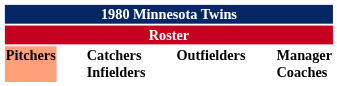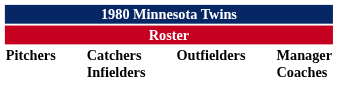(31, 55) lightsalmon background -> (31, 55) no background
